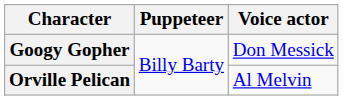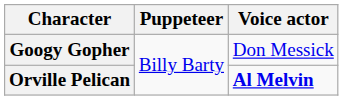(272, 79) normal -> (273, 79) bold
